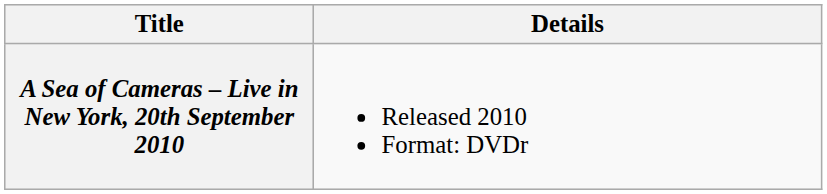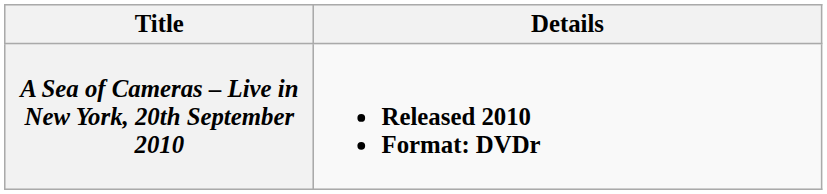(568, 130) normal -> (568, 130) bold
